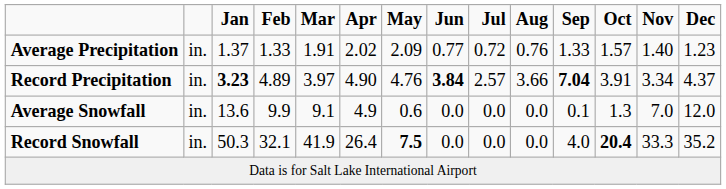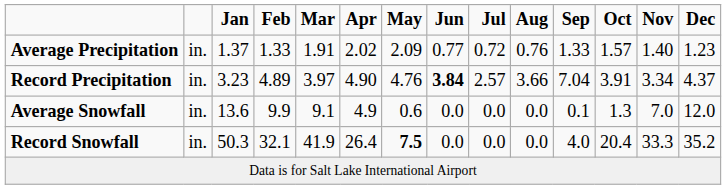(233, 80) bold -> (233, 80) normal
(574, 80) bold -> (574, 80) normal
(616, 141) bold -> (616, 141) normal
